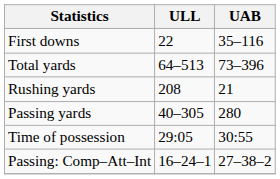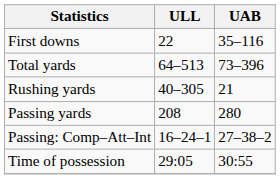(170, 89) 208 -> (181, 89) 40–305
(181, 113) 40–305 -> (170, 113) 208
rows swapped: (80, 161) <-> (66, 137)
